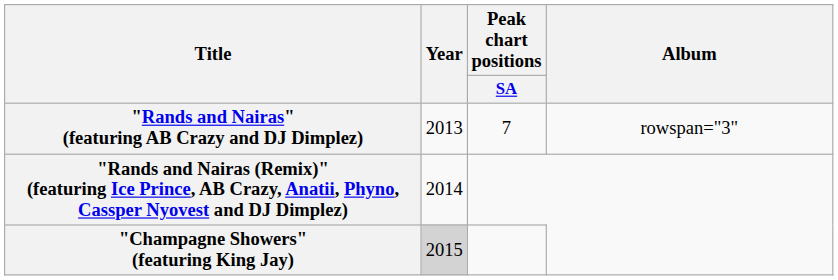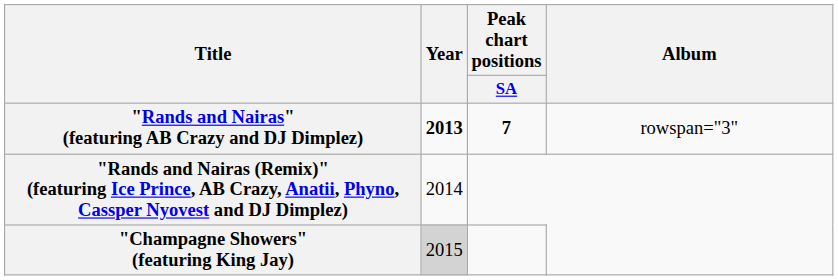(444, 128) normal -> (444, 128) bold
(506, 128) normal -> (506, 128) bold
